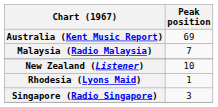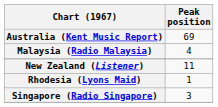(189, 51) 7 -> (189, 51) 4
(189, 66) 10 -> (189, 66) 11
